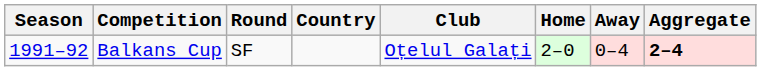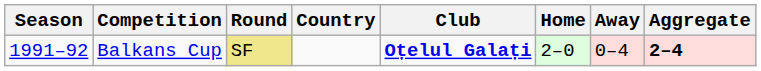(242, 51) no background -> (242, 51) khaki background
(458, 51) normal -> (458, 51) bold
